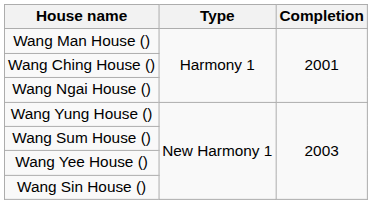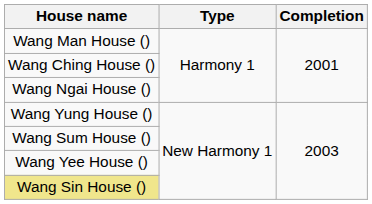(82, 187) no background -> (82, 187) khaki background
